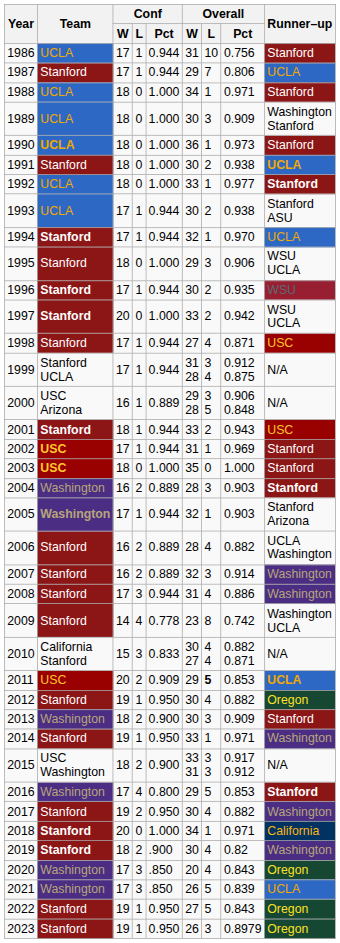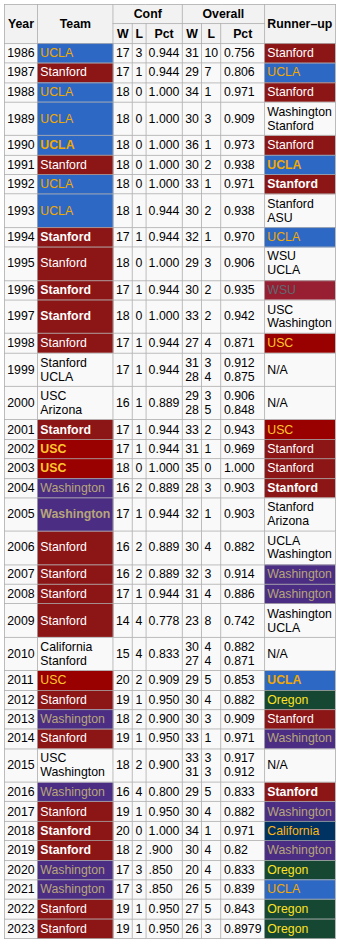(139, 53) 1 -> (139, 53) 3
(239, 184) 0.977 -> (239, 184) 0.971
(123, 210) 17 -> (123, 210) 18
(123, 316) 20 -> (123, 316) 18
(284, 316) WSU UCLA -> (300, 316) USC Washington
(123, 429) 18 -> (123, 429) 17
(192, 548) 28 -> (192, 548) 30
(139, 594) 3 -> (139, 594) 1
(139, 653) 3 -> (139, 653) 4
(208, 680) bold -> (208, 680) normal
(123, 791) 17 -> (123, 791) 16
(239, 791) 0.853 -> (239, 791) 0.833
(139, 811) 2 -> (139, 811) 1
(239, 870) 0.843 -> (239, 870) 0.833
